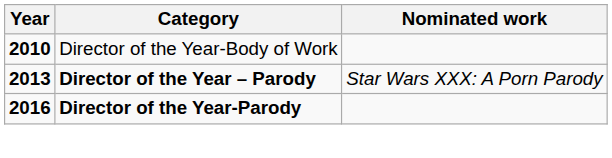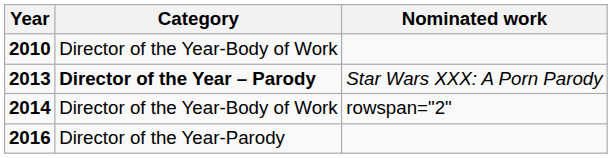+ row: (30, 108)
(180, 108) bold -> (172, 138) normal
